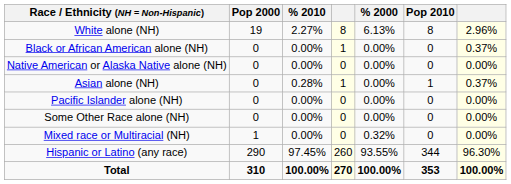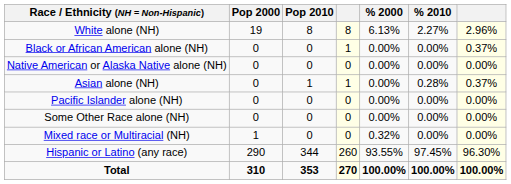columns swapped: (430, 13) <-> (307, 13)
